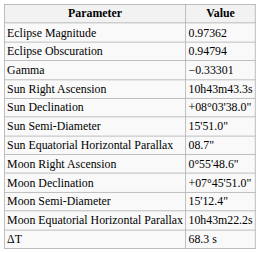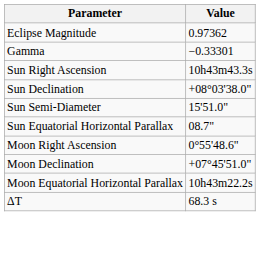- row: (55, 51)
- row: (59, 201)
